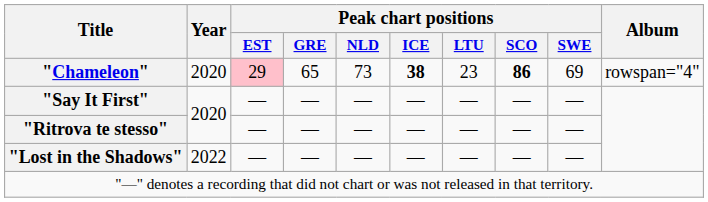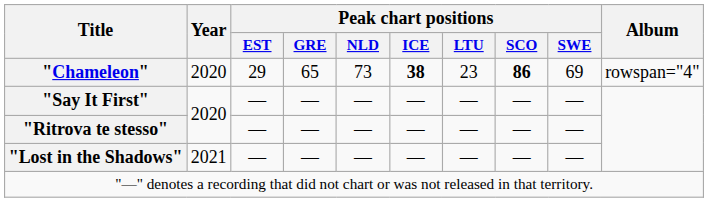(257, 72) pink background -> (257, 72) no background
(209, 157) 2022 -> (209, 157) 2021
